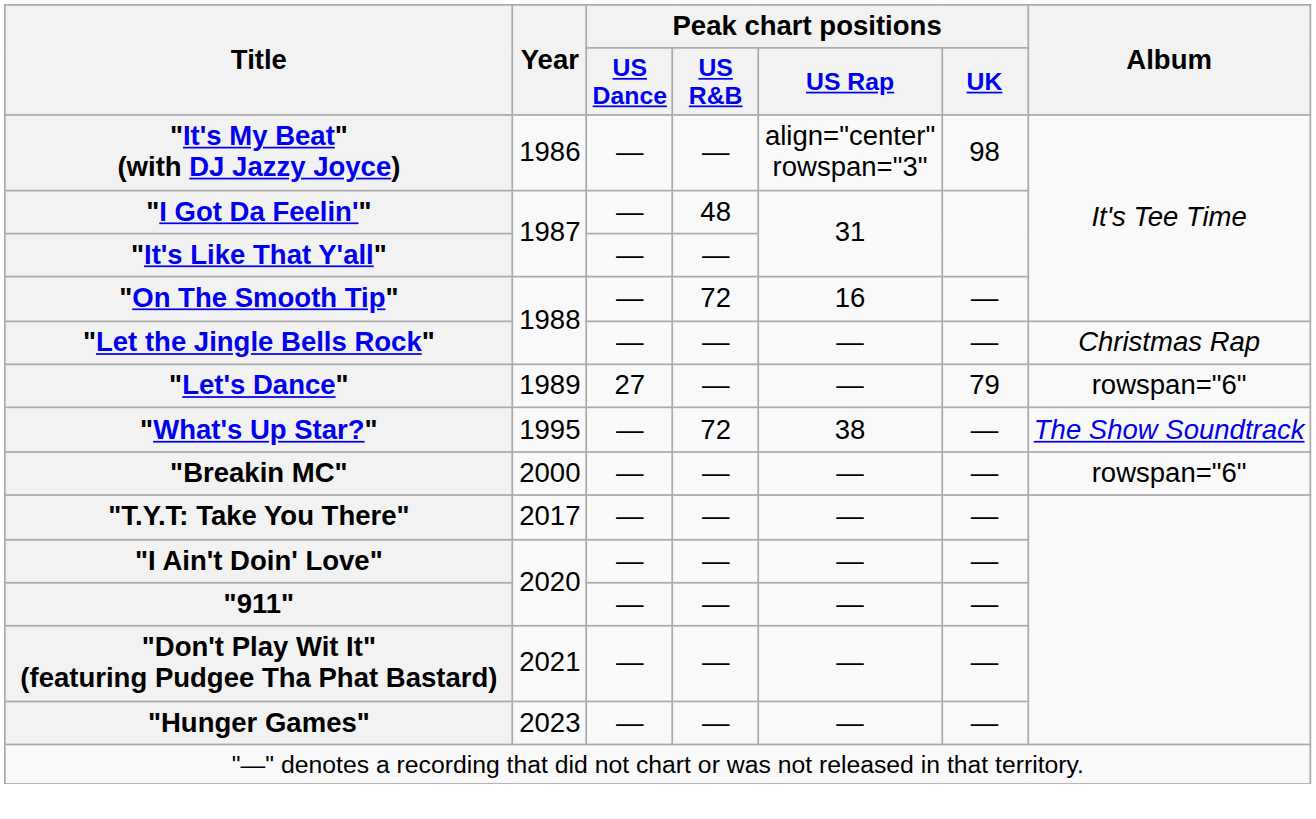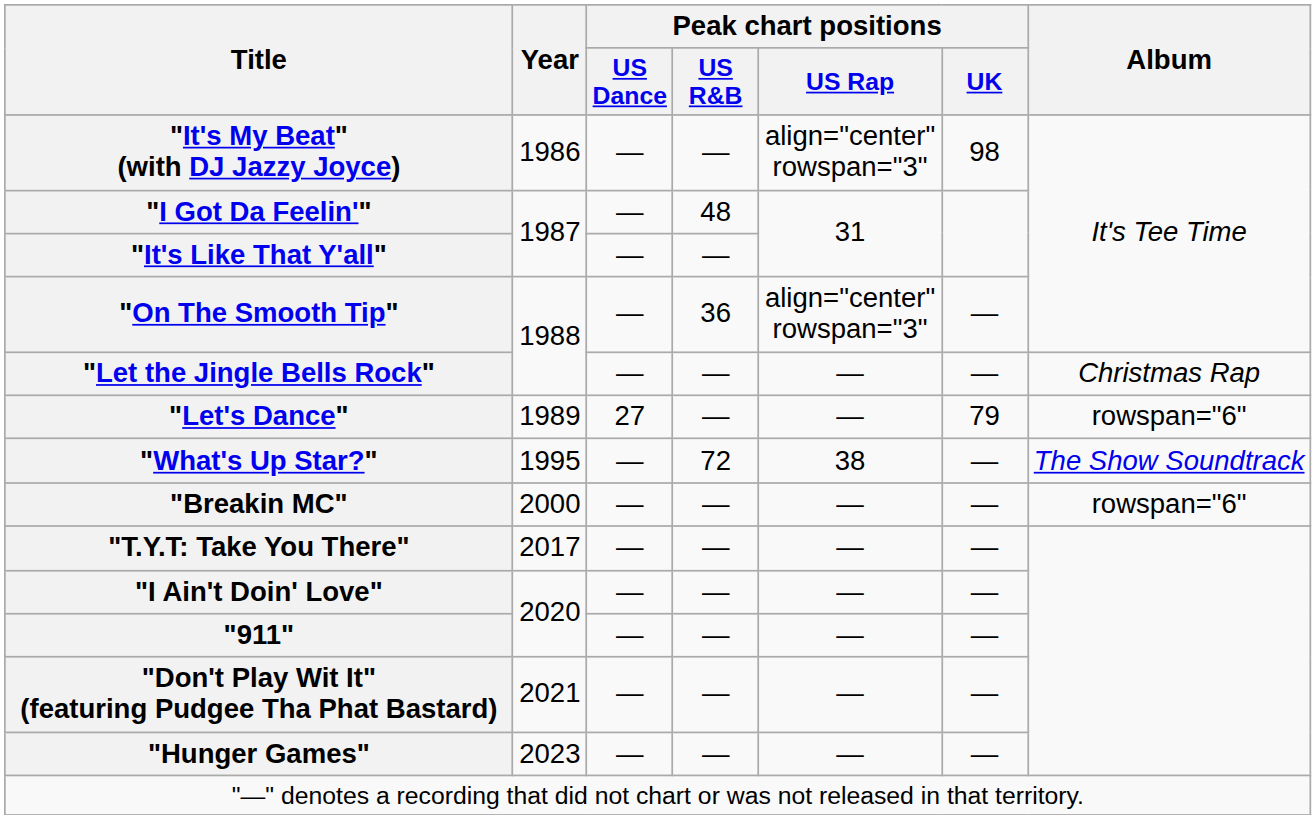(716, 298) 72 -> (716, 313) 36
(850, 298) 16 -> (850, 313) align="center" rowspan="3"
